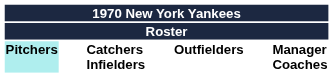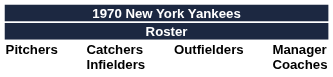(32, 50) paleturquoise background -> (32, 50) no background
